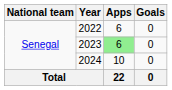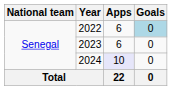(151, 28) no background -> (151, 28) lightblue background
(119, 45) lightgreen background -> (119, 45) no background
(119, 61) no background -> (119, 61) lavender background
